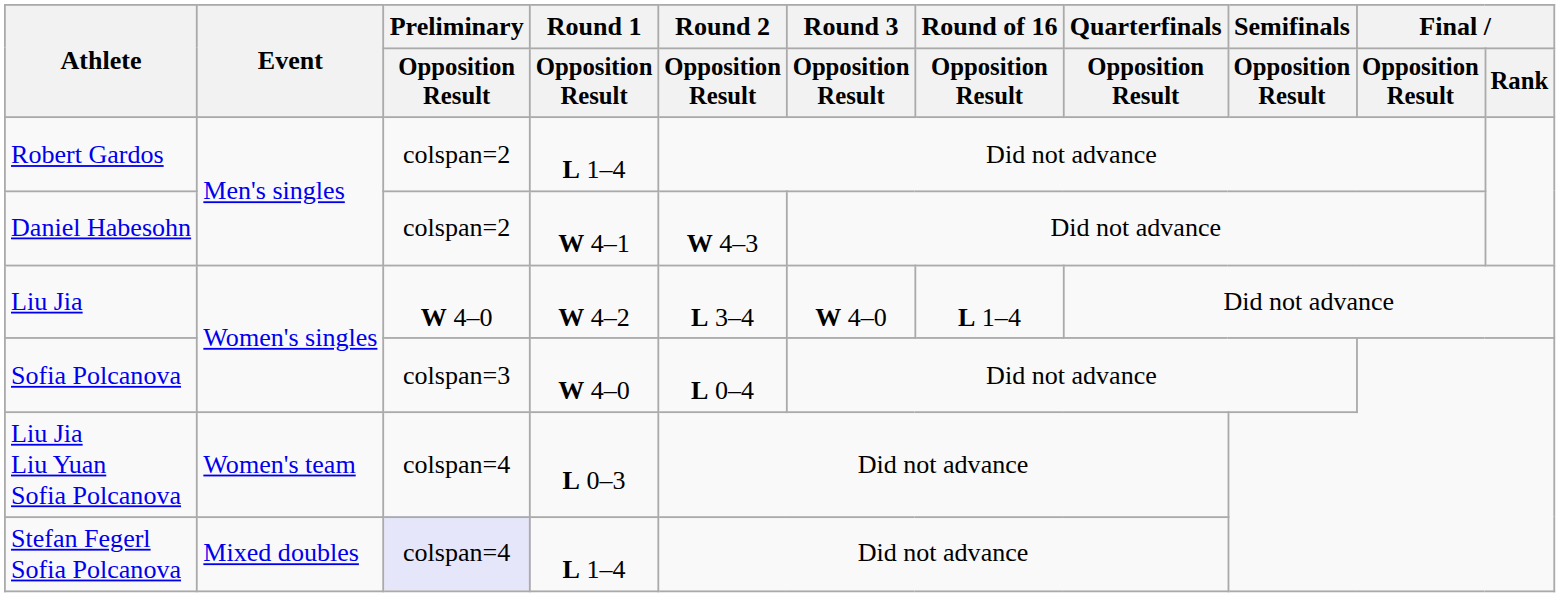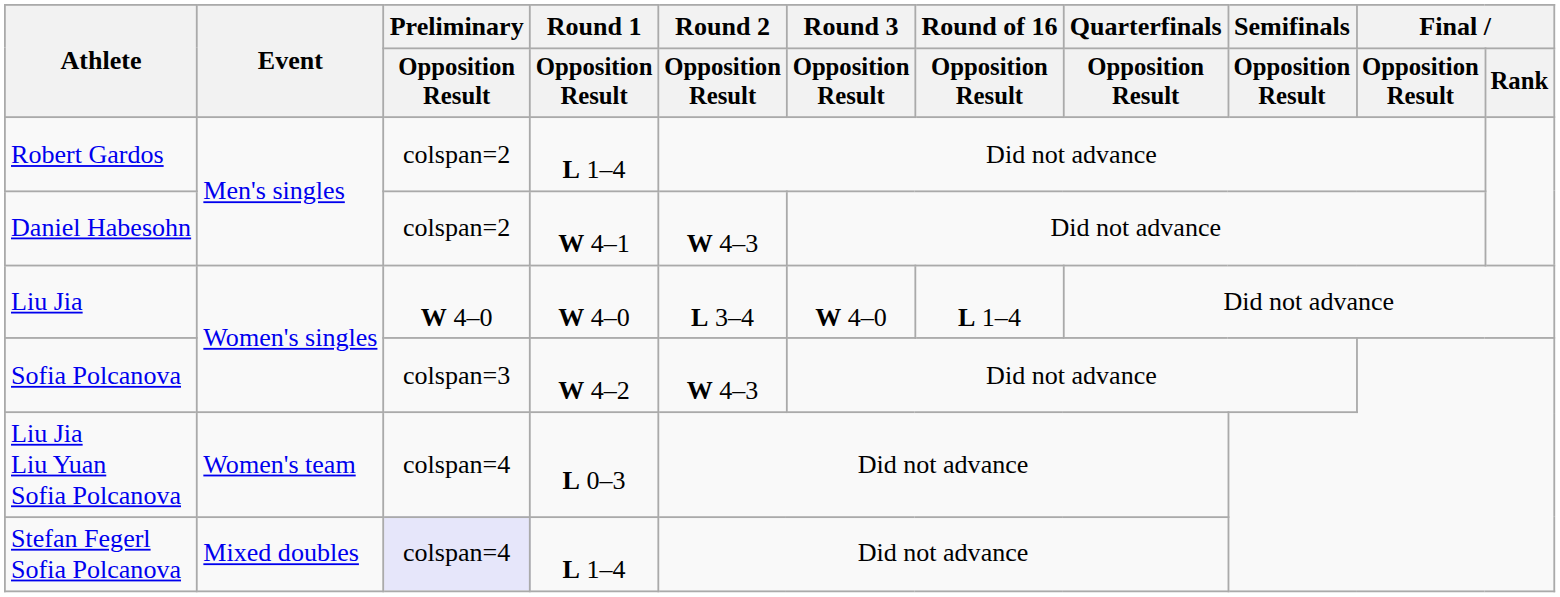(594, 317) W 4–2 -> (594, 317) W 4–0
(594, 391) W 4–0 -> (594, 391) W 4–2
(723, 391) L 0–4 -> (723, 391) W 4–3
